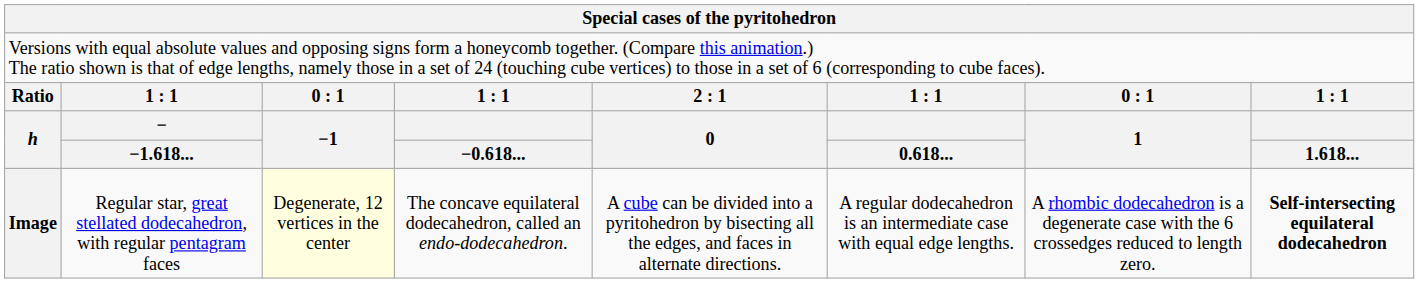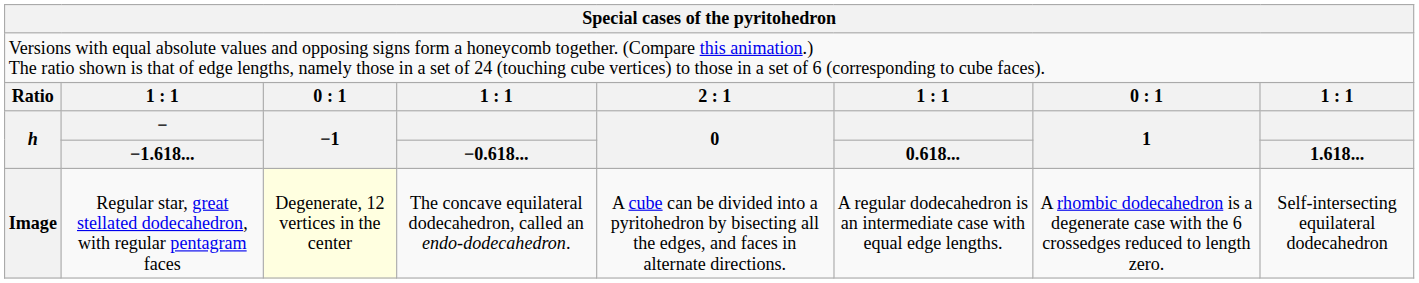(1332, 223) bold -> (1337, 223) normal
